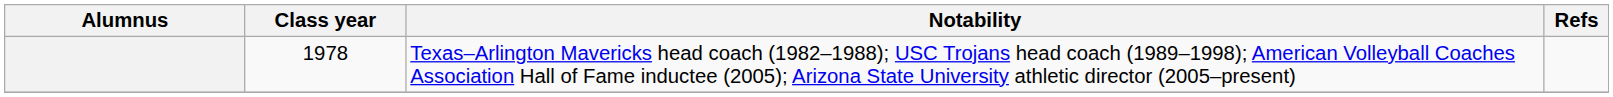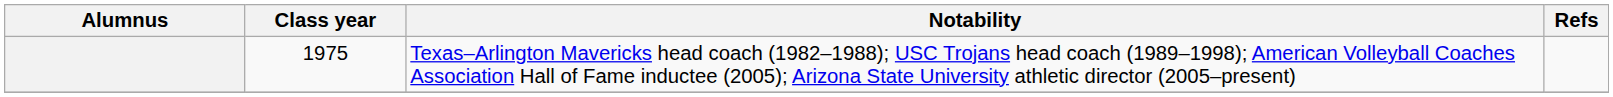(325, 52) 1978 -> (325, 52) 1975
